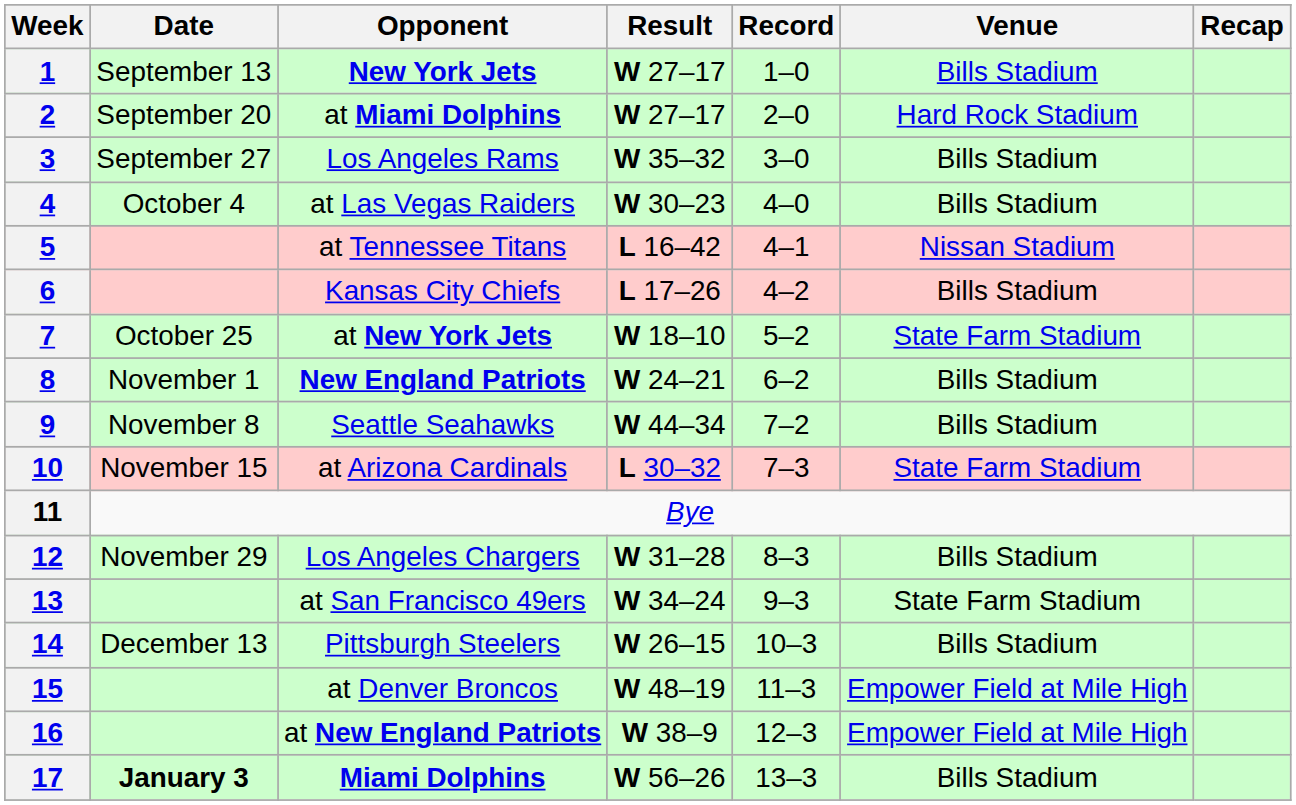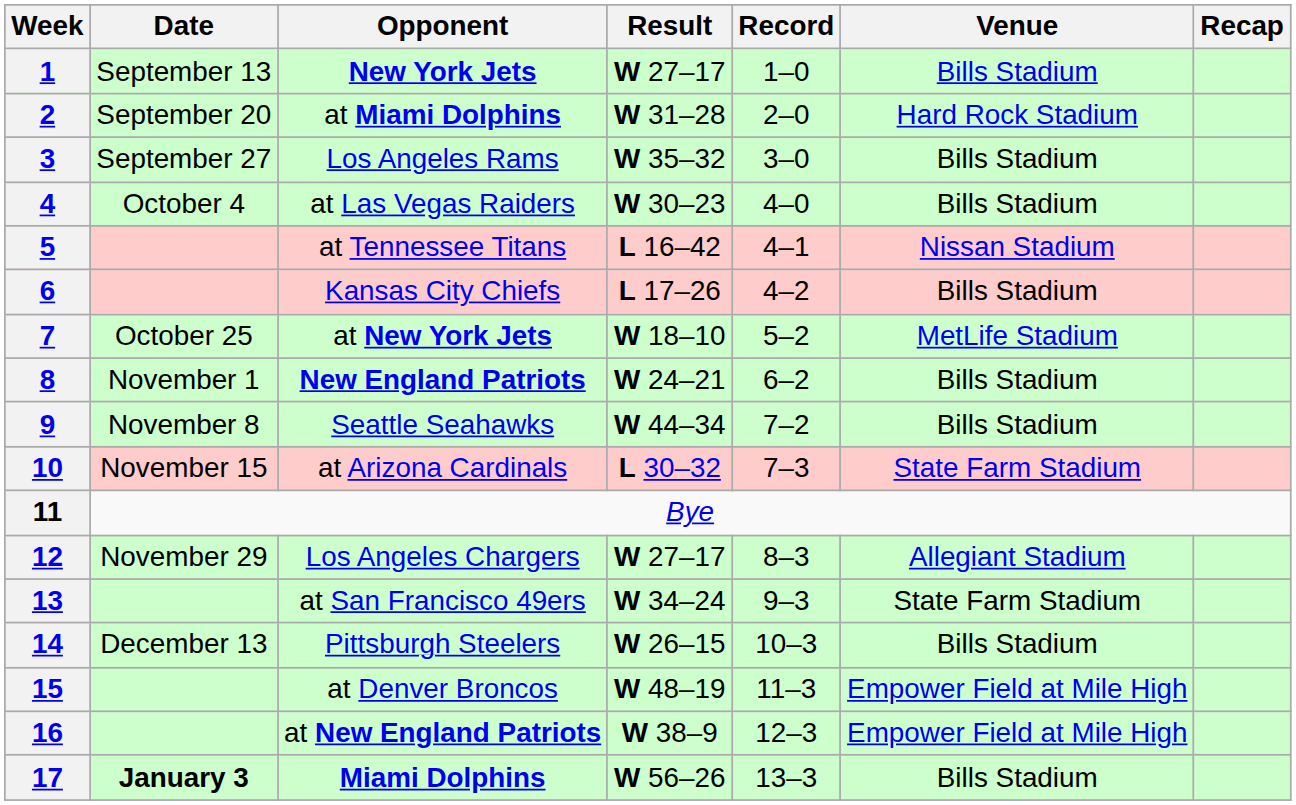(670, 114) W 27–17 -> (670, 114) W 31–28
(1017, 335) State Farm Stadium -> (1017, 335) MetLife Stadium
(670, 556) W 31–28 -> (670, 556) W 27–17
(1017, 556) Bills Stadium -> (1017, 556) Allegiant Stadium
